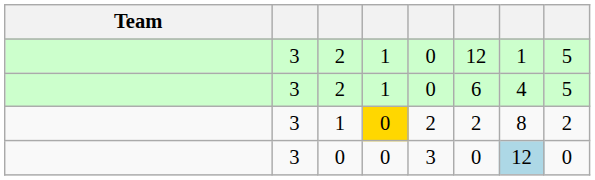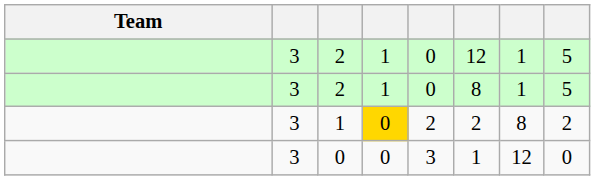(476, 89) 6 -> (476, 89) 8
(521, 89) 4 -> (521, 89) 1
(476, 157) 0 -> (476, 157) 1
(521, 157) lightblue background -> (521, 157) no background
